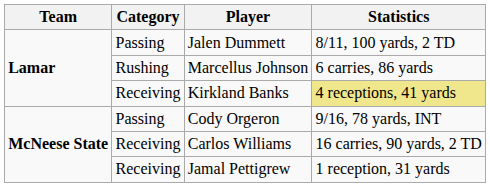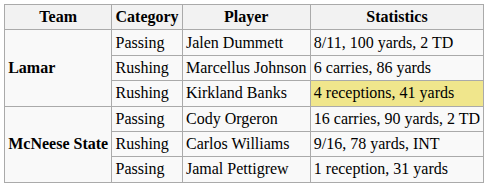(148, 93) Receiving -> (142, 93) Rushing
(378, 118) 9/16, 78 yards, INT -> (397, 118) 16 carries, 90 yards, 2 TD
(148, 144) Receiving -> (142, 144) Rushing
(399, 144) 16 carries, 90 yards, 2 TD -> (377, 144) 9/16, 78 yards, INT
(148, 169) Receiving -> (140, 169) Passing
